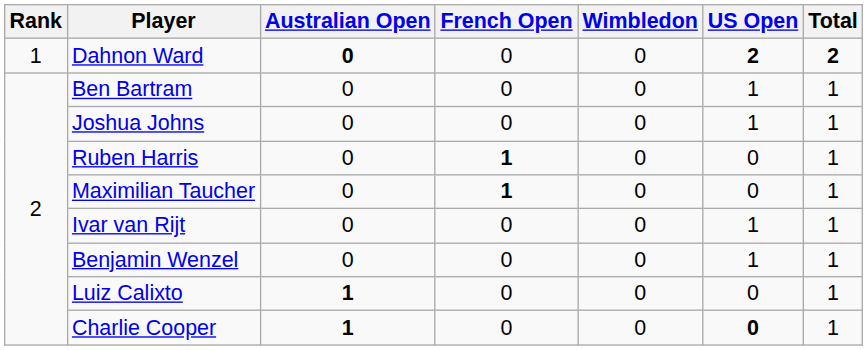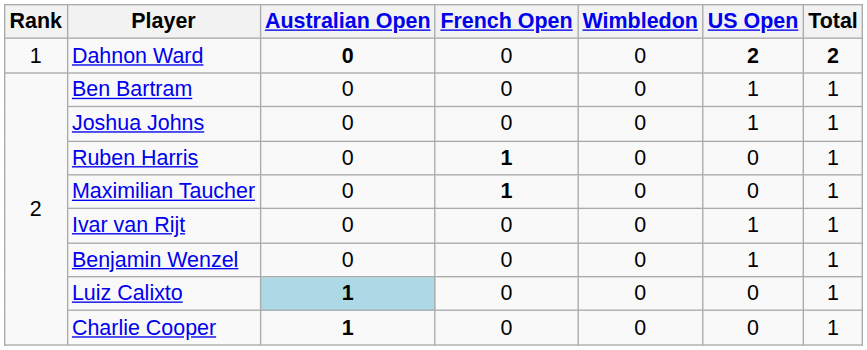(348, 293) no background -> (348, 293) lightblue background
(753, 327) bold -> (753, 327) normal
